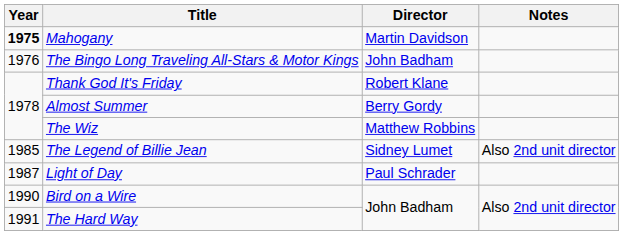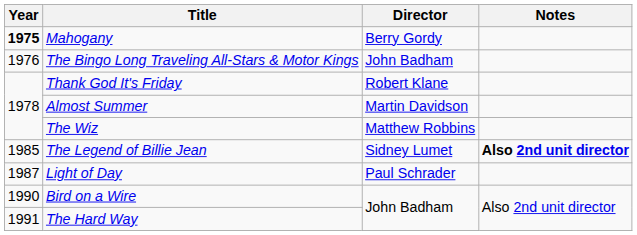(417, 38) Martin Davidson -> (404, 38) Berry Gordy
(404, 106) Berry Gordy -> (417, 106) Martin Davidson
(549, 151) normal -> (555, 151) bold
